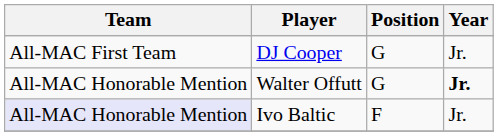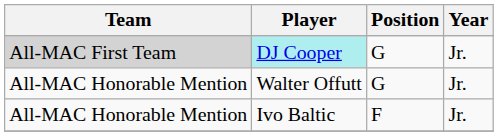(93, 51) no background -> (93, 51) lightgrey background
(299, 51) no background -> (299, 51) paleturquoise background
(459, 83) bold -> (458, 83) normal
(128, 114) lavender background -> (128, 114) no background
